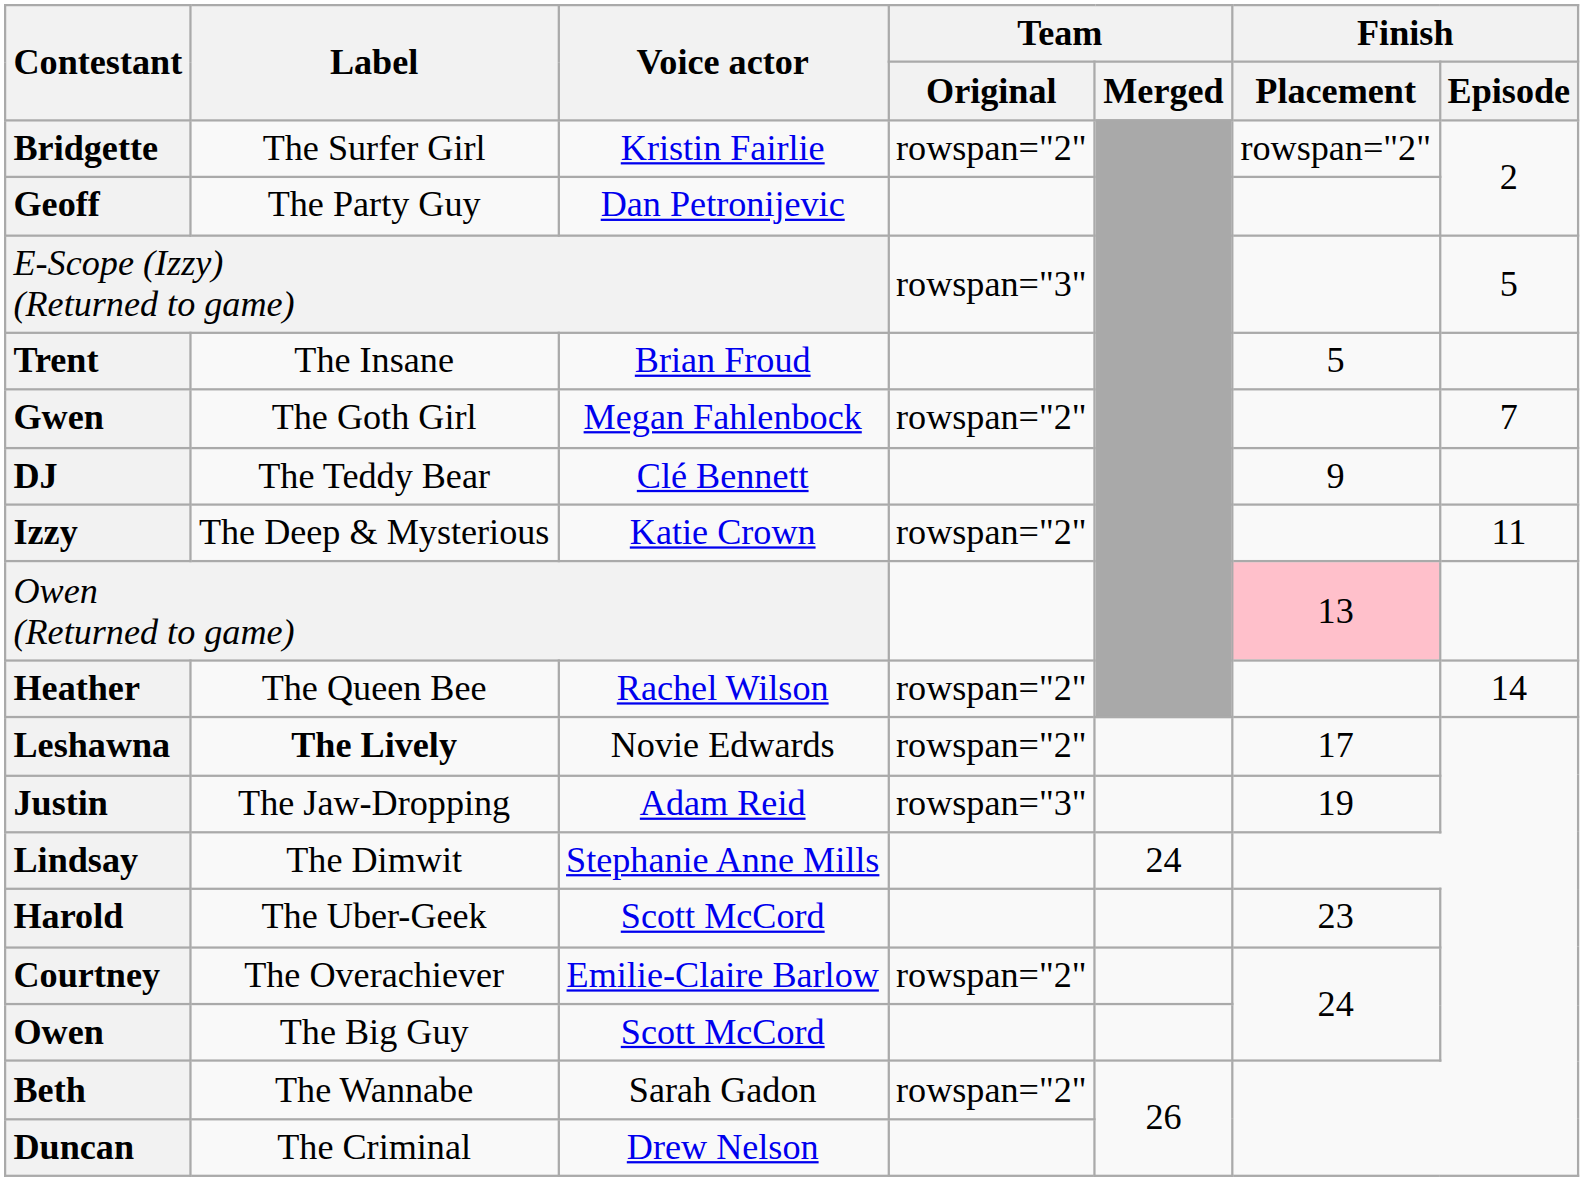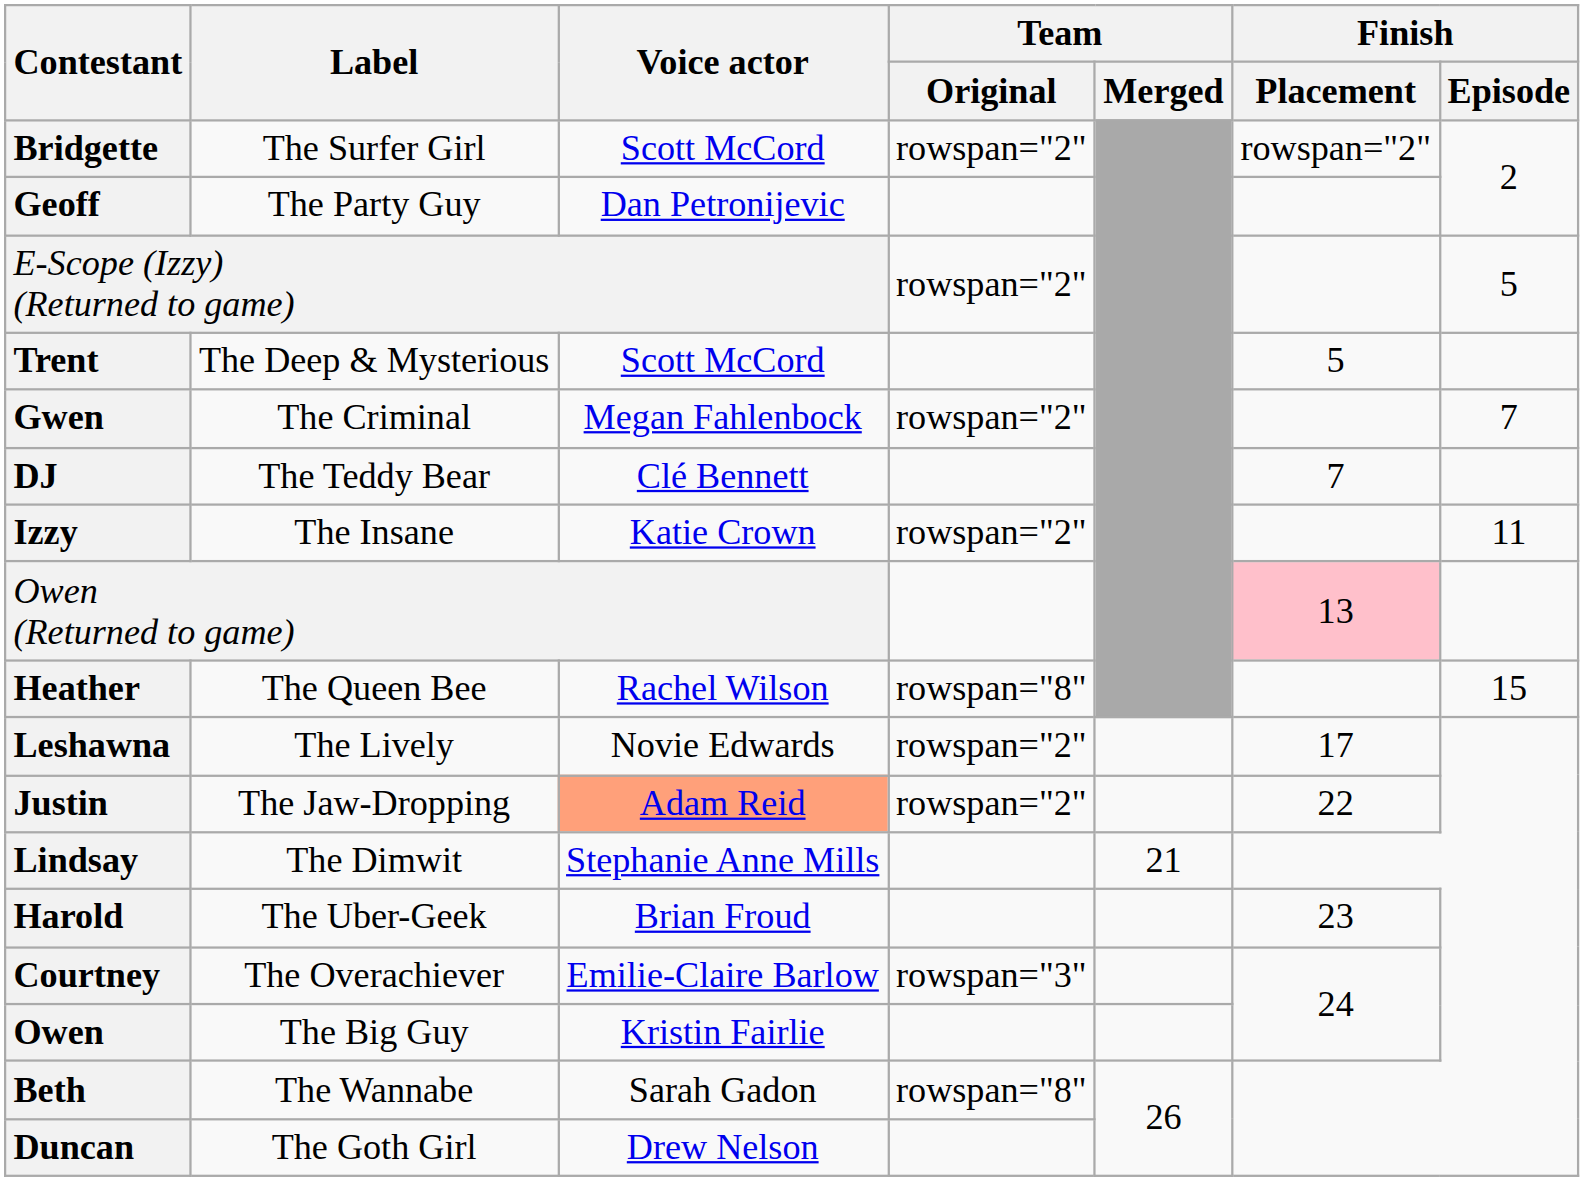(723, 147) Kristin Fairlie -> (723, 147) Scott McCord
(991, 282) rowspan="3" -> (991, 282) rowspan="2"
(374, 360) The Insane -> (374, 360) The Deep & Mysterious
(723, 360) Brian Froud -> (723, 360) Scott McCord
(374, 417) The Goth Girl -> (374, 417) The Criminal
(1336, 475) 9 -> (1336, 475) 7
(374, 532) The Deep & Mysterious -> (374, 532) The Insane
(991, 688) rowspan="2" -> (991, 688) rowspan="8"
(1509, 688) 14 -> (1509, 688) 15
(374, 745) bold -> (374, 745) normal
(723, 802) no background -> (723, 802) lightsalmon background
(991, 802) rowspan="3" -> (991, 802) rowspan="2"
(1336, 802) 19 -> (1336, 802) 22
(1163, 860) 24 -> (1163, 860) 21
(723, 917) Scott McCord -> (723, 917) Brian Froud
(991, 974) rowspan="2" -> (991, 974) rowspan="3"
(723, 1032) Scott McCord -> (723, 1032) Kristin Fairlie
(991, 1089) rowspan="2" -> (991, 1089) rowspan="8"
(374, 1146) The Criminal -> (374, 1146) The Goth Girl
